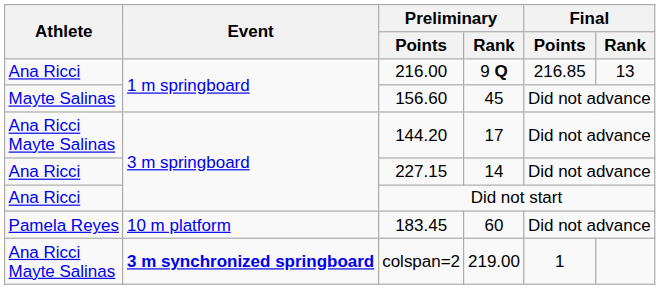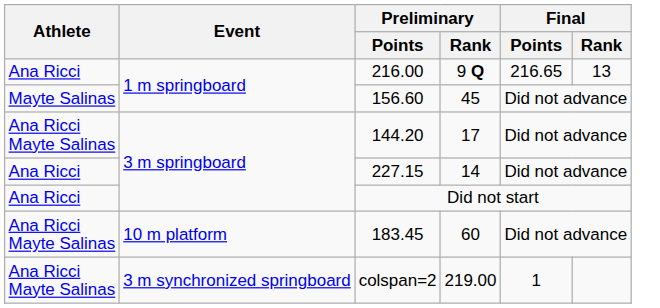(560, 72) 216.85 -> (536, 72) 216.65
(64, 225) Pamela Reyes -> (62, 235) Ana Ricci Mayte Salinas
(251, 261) bold -> (237, 280) normal
